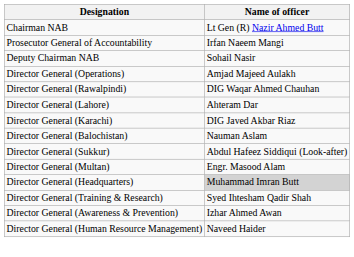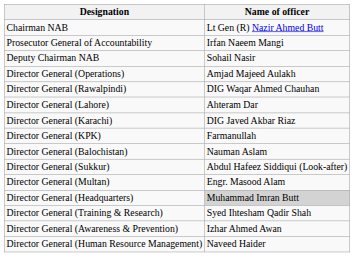+ row: (54, 136)
